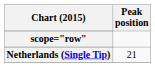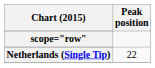(132, 54) 21 -> (132, 54) 22
